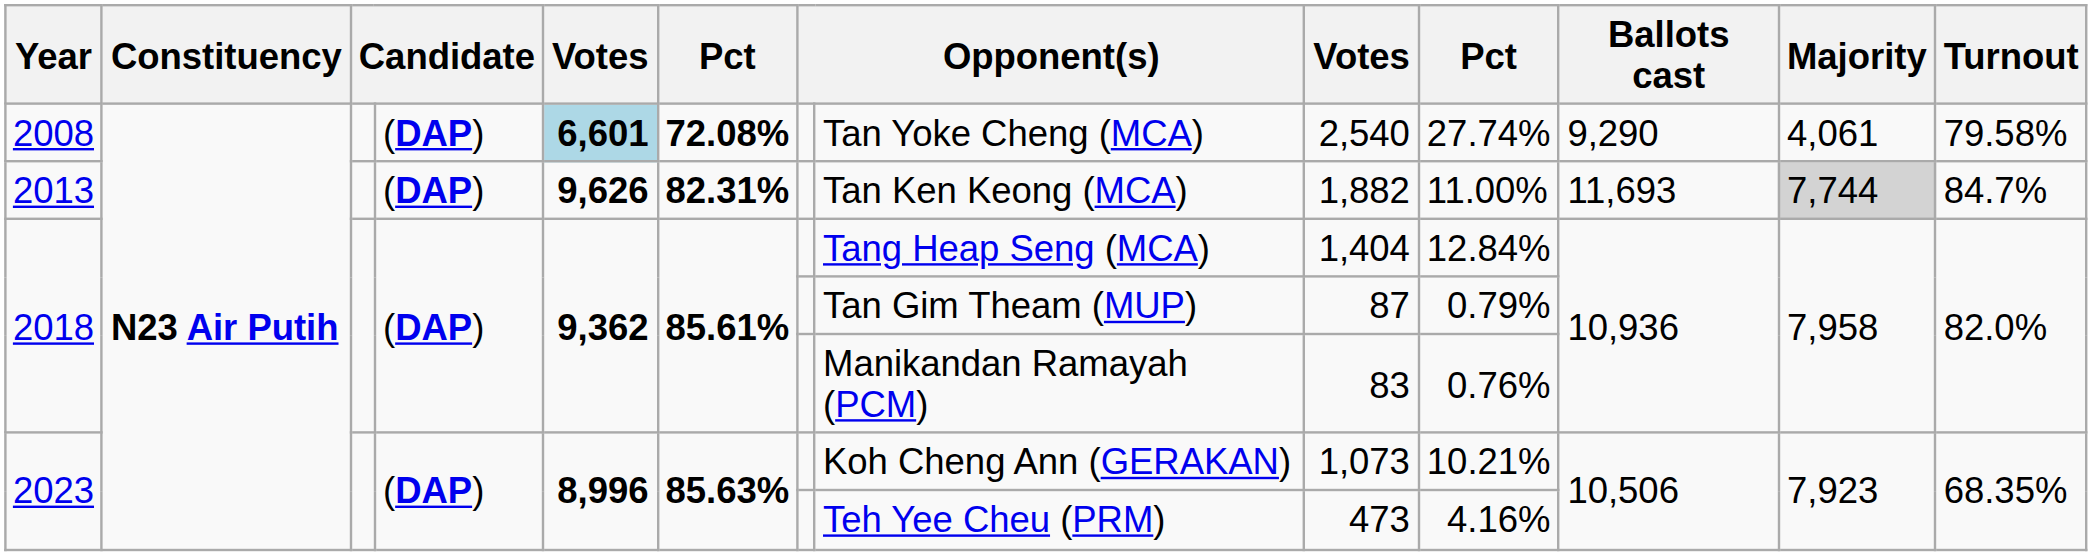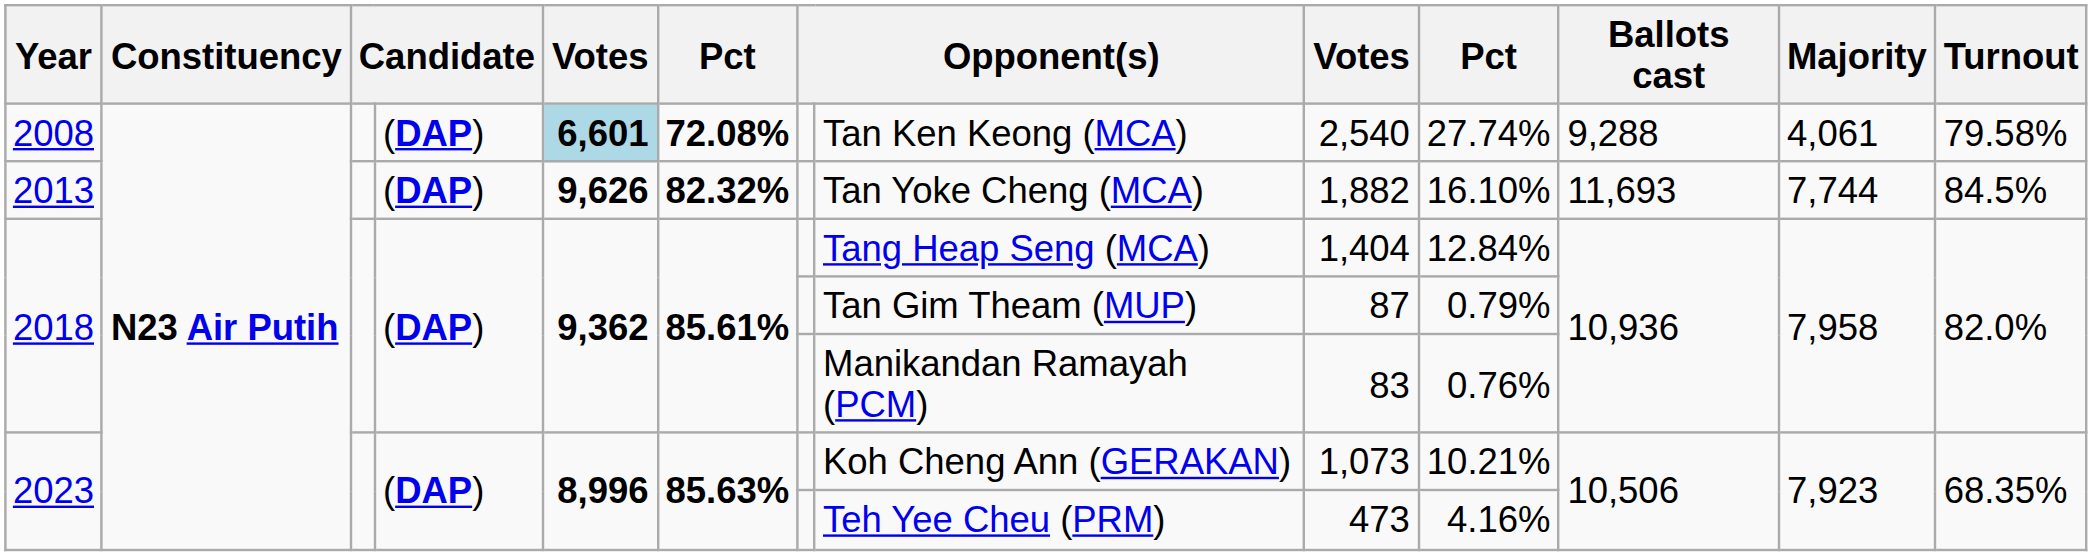(1013, 133) Tan Yoke Cheng (MCA) -> (1005, 133) Tan Ken Keong (MCA)
(1613, 133) 9,290 -> (1613, 133) 9,288
(727, 190) 82.31% -> (727, 190) 82.32%
(1005, 190) Tan Ken Keong (MCA) -> (1013, 190) Tan Yoke Cheng (MCA)
(1487, 190) 11.00% -> (1489, 190) 16.10%
(1833, 190) lightgrey background -> (1833, 190) no background
(1995, 190) 84.7% -> (1995, 190) 84.5%
